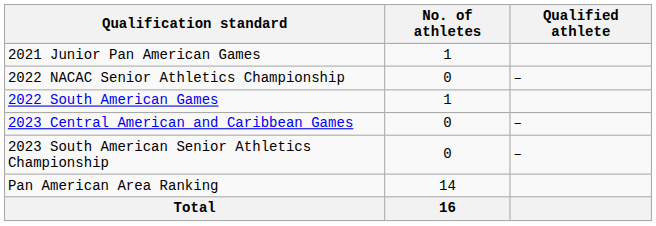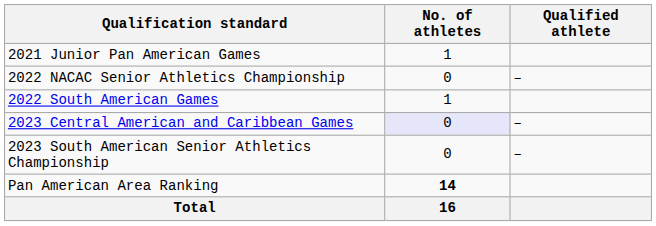(448, 124) no background -> (448, 124) lavender background
(448, 186) normal -> (448, 186) bold
